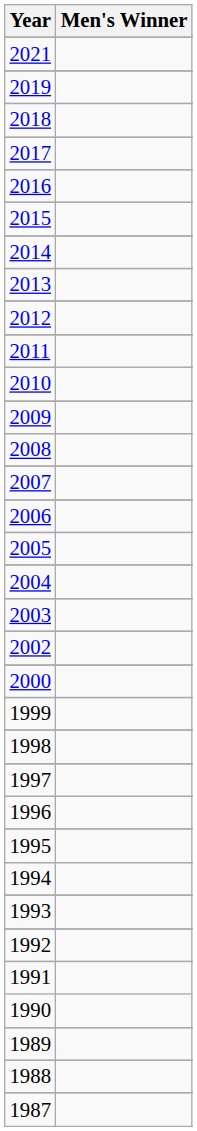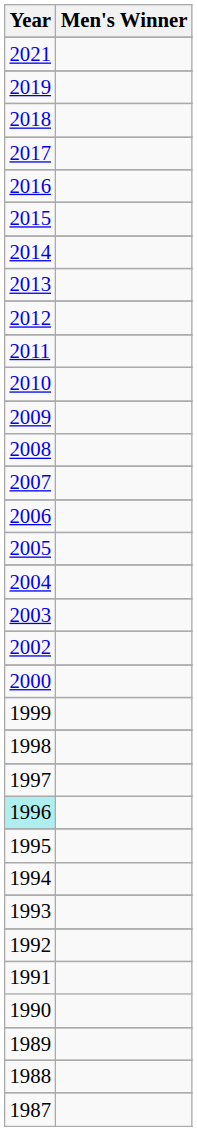(30, 812) no background -> (30, 812) paleturquoise background
